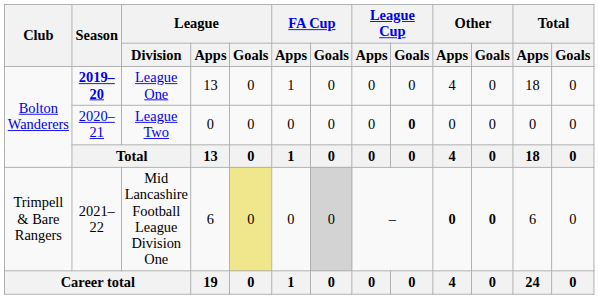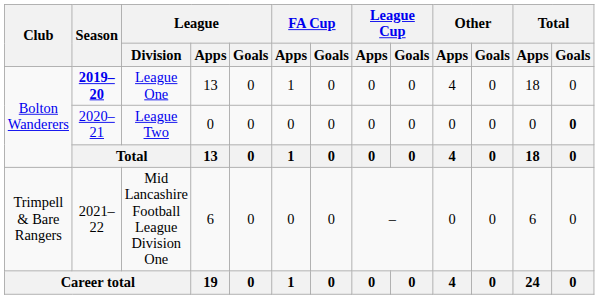(412, 124) bold -> (412, 124) normal
(573, 124) normal -> (573, 124) bold
(251, 219) khaki background -> (251, 219) no background
(331, 219) lightgrey background -> (331, 219) no background
(452, 219) bold -> (452, 219) normal
(492, 219) bold -> (492, 219) normal
